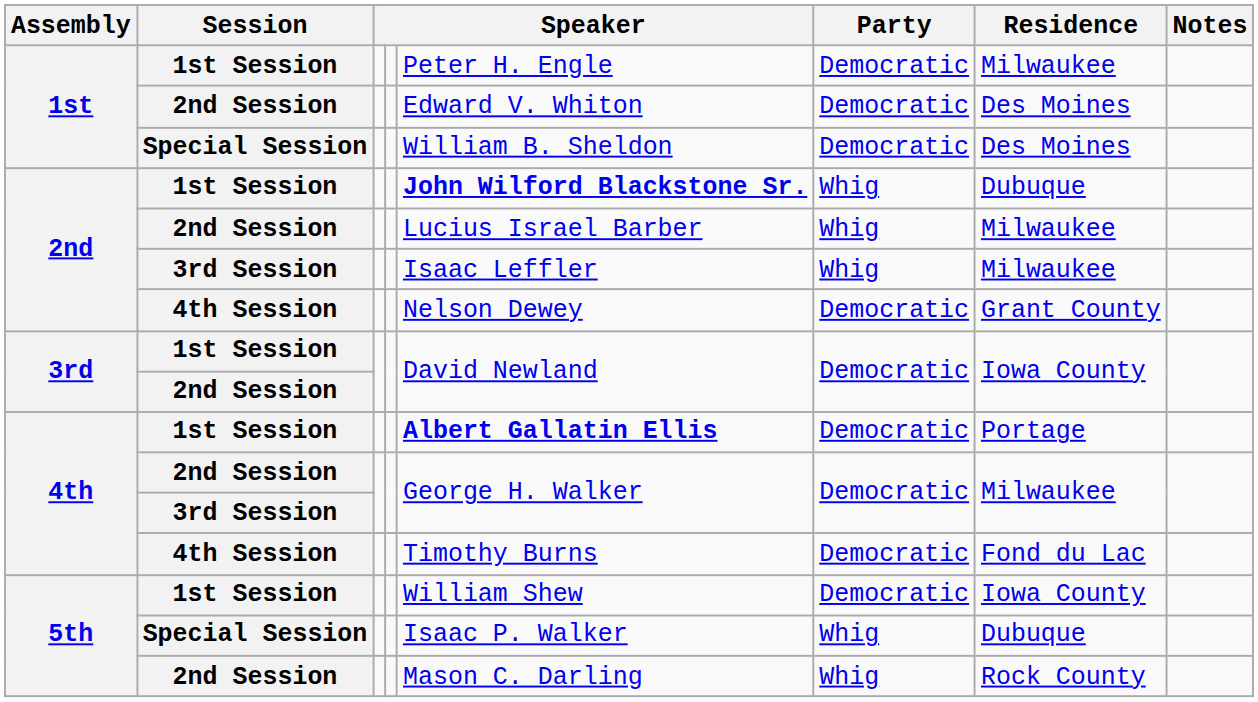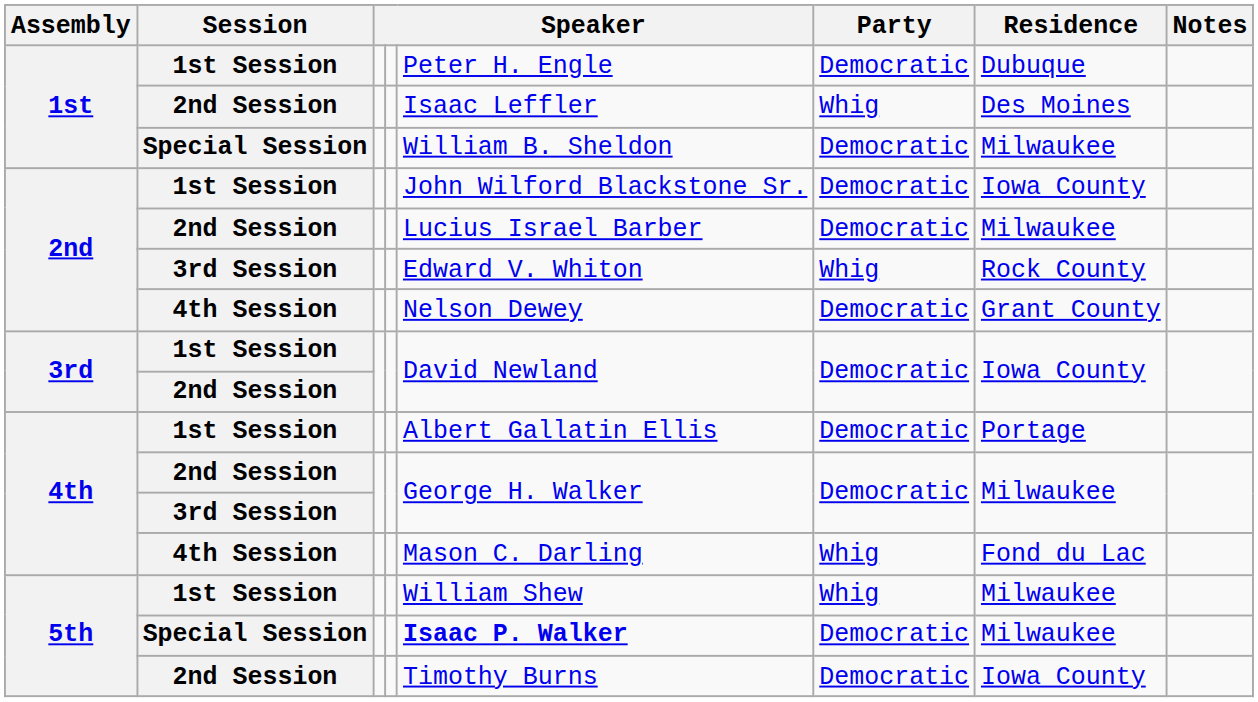(1048, 66) Milwaukee -> (1033, 66) Dubuque
(523, 107) Edward V. Whiton -> (500, 107) Isaac Leffler
(894, 107) Democratic -> (849, 107) Whig
(1056, 147) Des Moines -> (1048, 147) Milwaukee
(605, 188) bold -> (605, 188) normal
(849, 188) Whig -> (894, 188) Democratic
(1033, 188) Dubuque -> (1063, 188) Iowa County
(849, 229) Whig -> (894, 229) Democratic
(500, 269) Isaac Leffler -> (523, 269) Edward V. Whiton
(1048, 269) Milwaukee -> (1063, 269) Rock County
(560, 432) bold -> (560, 432) normal
(500, 554) Timothy Burns -> (523, 554) Mason C. Darling
(894, 554) Democratic -> (849, 554) Whig
(894, 595) Democratic -> (849, 595) Whig
(1063, 595) Iowa County -> (1048, 595) Milwaukee
(515, 635) normal -> (515, 635) bold
(849, 635) Whig -> (894, 635) Democratic
(1033, 635) Dubuque -> (1048, 635) Milwaukee
(523, 676) Mason C. Darling -> (500, 676) Timothy Burns
(849, 676) Whig -> (894, 676) Democratic
(1063, 676) Rock County -> (1063, 676) Iowa County
